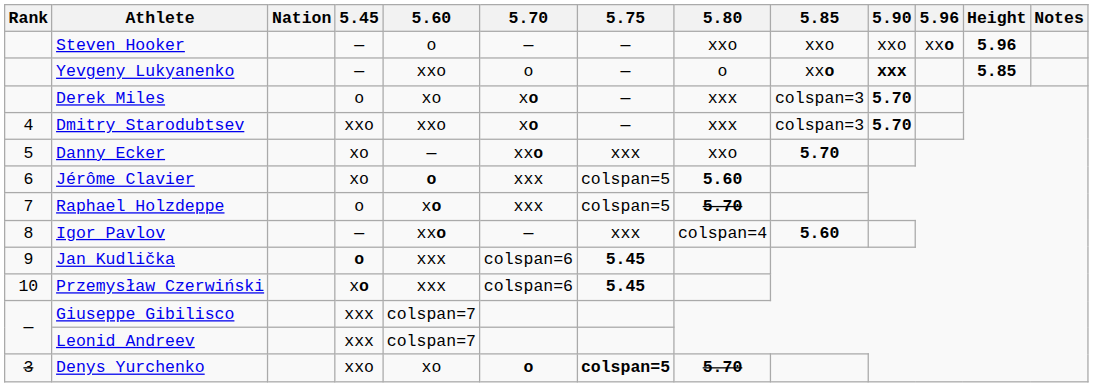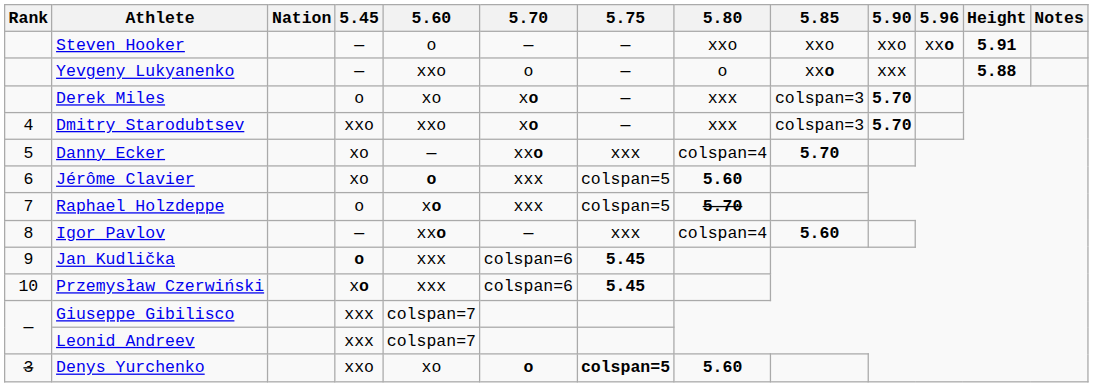(997, 45) 5.96 -> (997, 45) 5.91
(892, 72) bold -> (892, 72) normal
(997, 72) 5.85 -> (997, 72) 5.88
(723, 153) xxo -> (723, 153) colspan=4
(723, 368) 5.70 -> (723, 368) 5.60
